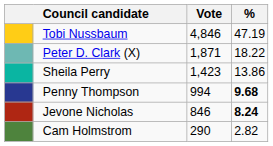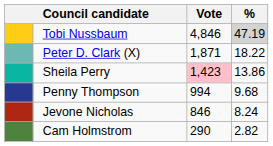(250, 33) no background -> (250, 33) lightgrey background
(205, 72) no background -> (205, 72) pink background
(246, 92) bold -> (246, 92) normal
(246, 111) bold -> (246, 111) normal
